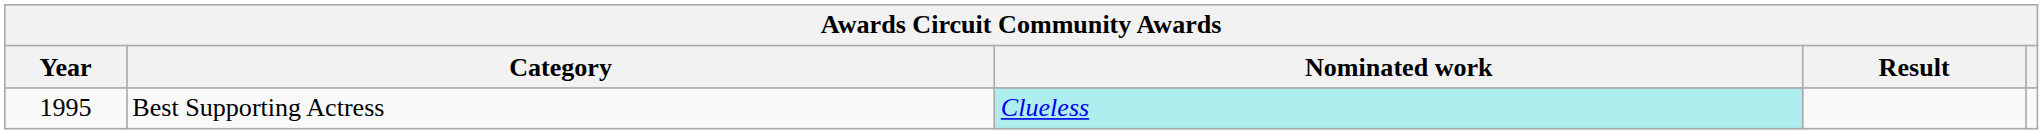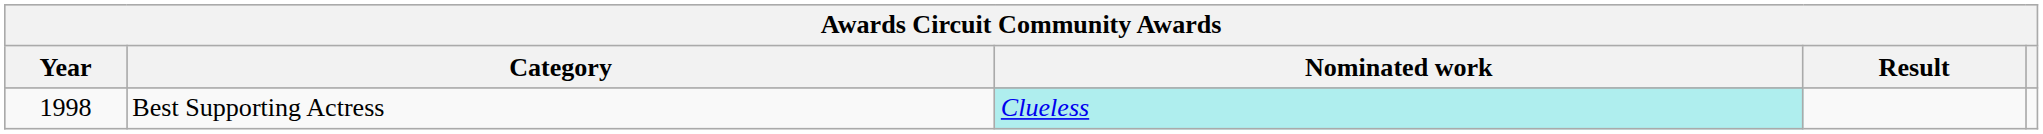(66, 107) 1995 -> (66, 107) 1998
